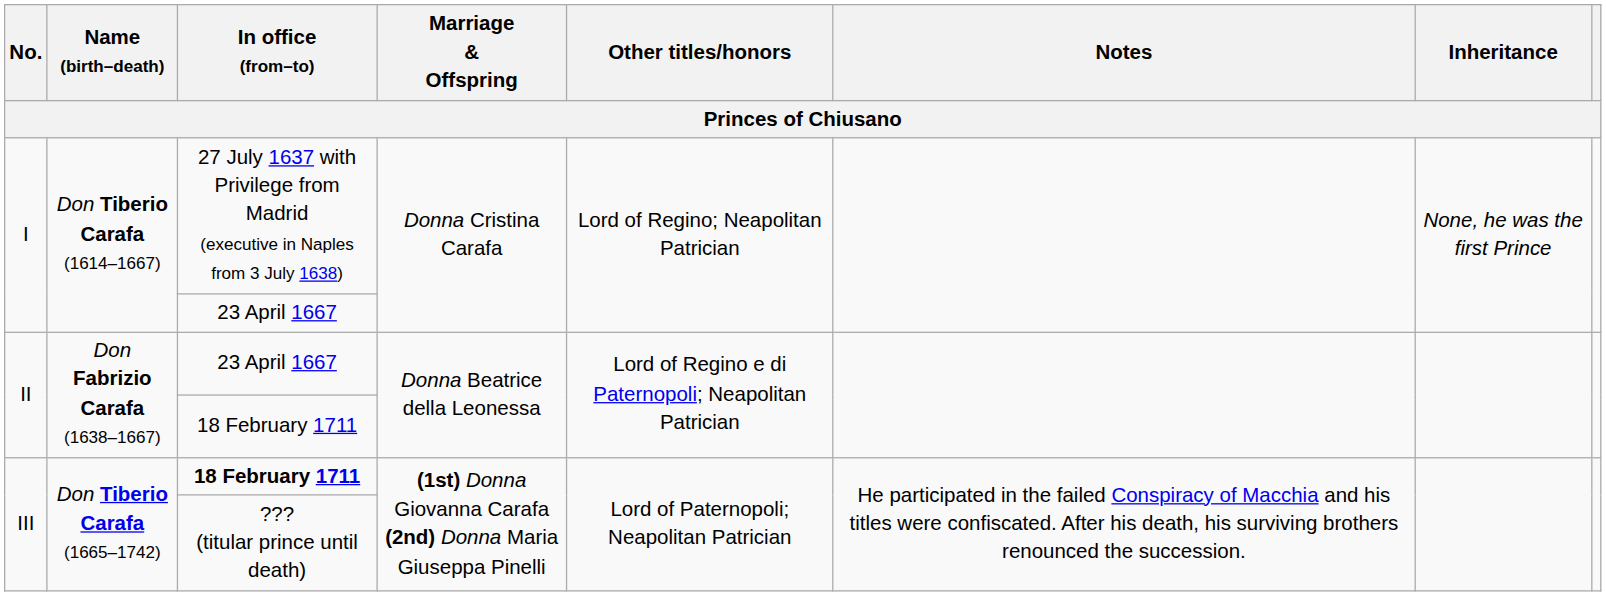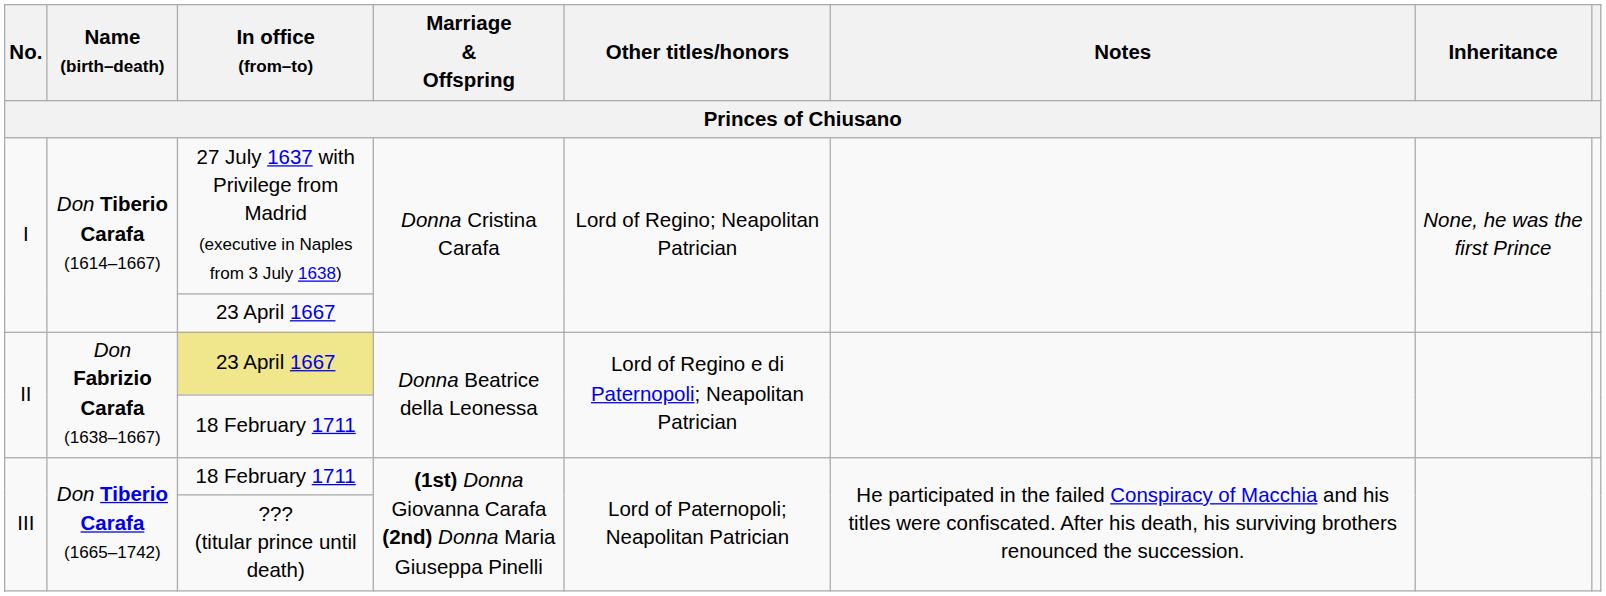(277, 362) no background -> (276, 362) khaki background
(277, 475) bold -> (276, 475) normal
